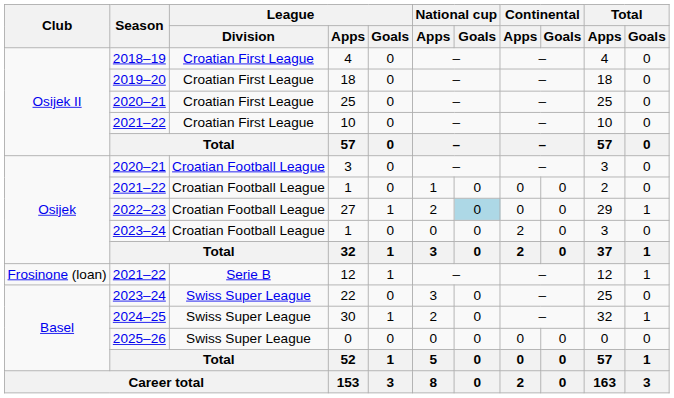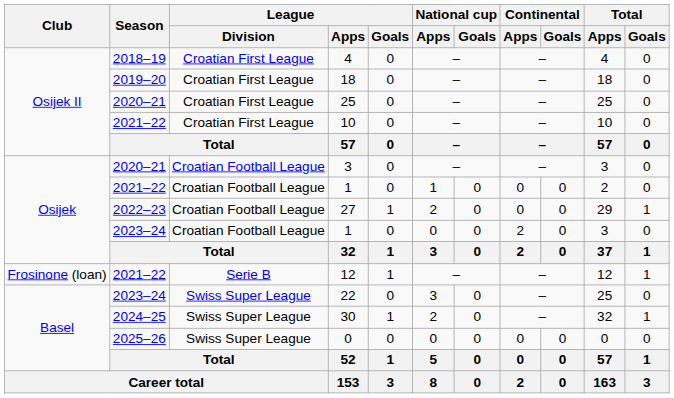(477, 209) lightblue background -> (477, 209) no background
